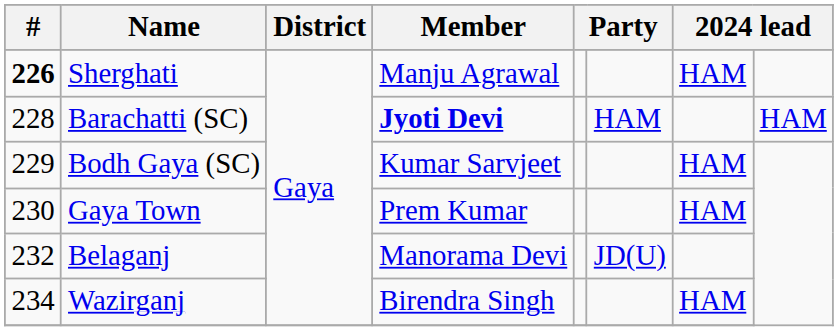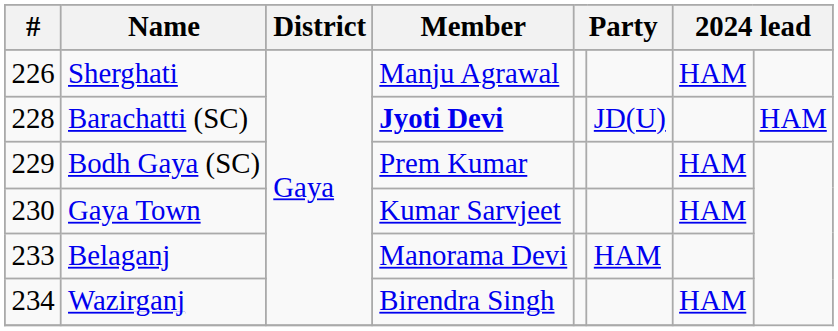(33, 73) bold -> (33, 73) normal
(627, 118) HAM -> (630, 118) JD(U)
(470, 164) Kumar Sarvjeet -> (453, 164) Prem Kumar
(453, 210) Prem Kumar -> (470, 210) Kumar Sarvjeet
(33, 255) 232 -> (33, 255) 233
(630, 255) JD(U) -> (627, 255) HAM
